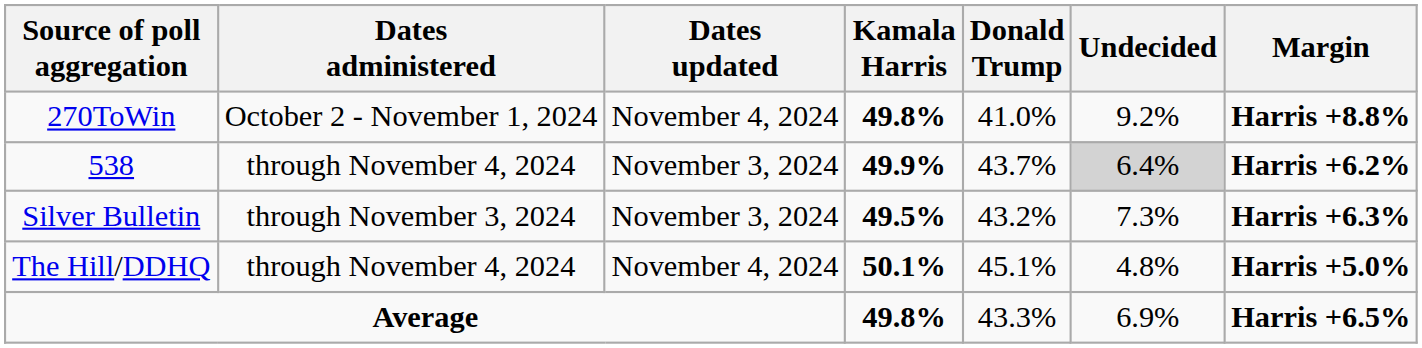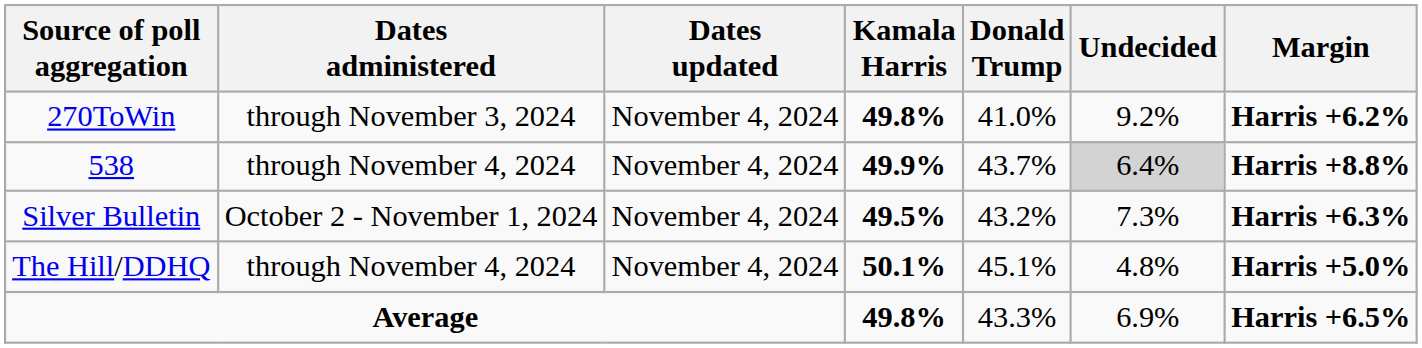(411, 115) October 2 - November 1, 2024 -> (411, 115) through November 3, 2024
(1321, 115) Harris +8.8% -> (1321, 115) Harris +6.2%
(725, 166) November 3, 2024 -> (725, 166) November 4, 2024
(1321, 166) Harris +6.2% -> (1321, 166) Harris +8.8%
(411, 216) through November 3, 2024 -> (411, 216) October 2 - November 1, 2024
(725, 216) November 3, 2024 -> (725, 216) November 4, 2024
